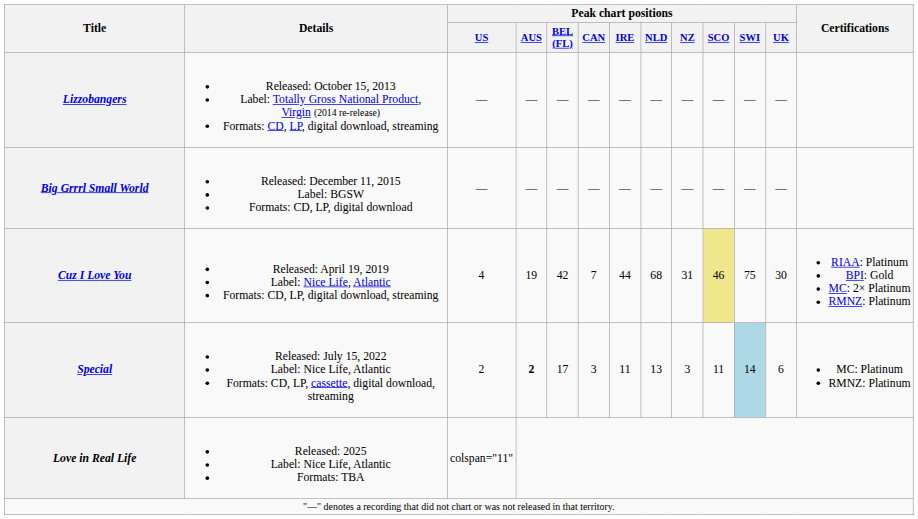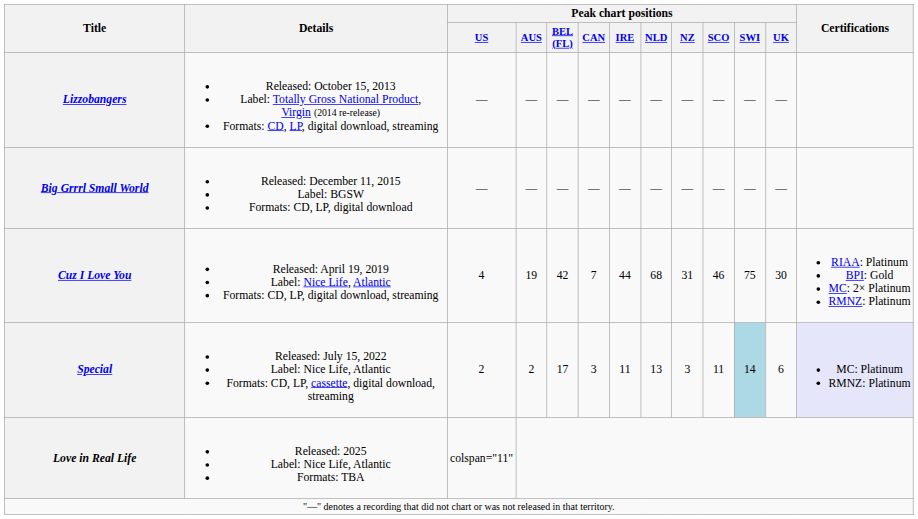(719, 275) khaki background -> (719, 275) no background
(531, 370) bold -> (531, 370) normal
(855, 377) no background -> (855, 377) lavender background
